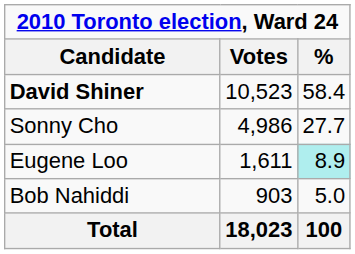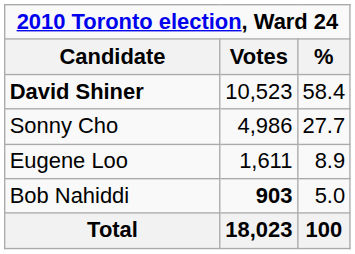(330, 160) paleturquoise background -> (330, 160) no background
(274, 195) normal -> (274, 195) bold
